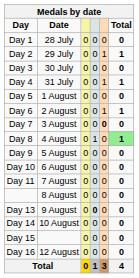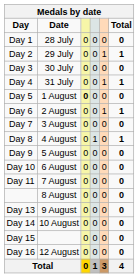(86, 96) normal -> (86, 96) bold
(104, 124) bold -> (104, 124) normal
(121, 138) lightgreen background -> (121, 138) no background
(95, 209) bold -> (95, 209) normal
